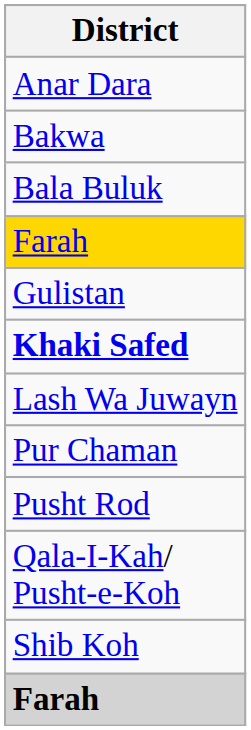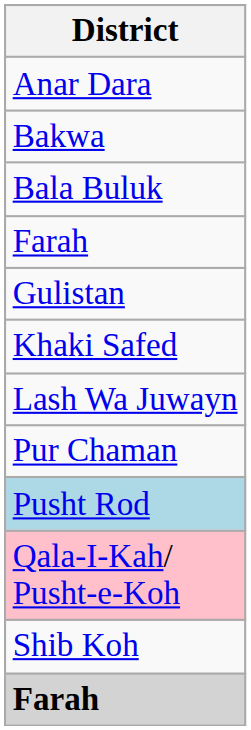(50, 240) gold background -> (50, 240) no background
(101, 345) bold -> (95, 345) normal
(81, 503) no background -> (81, 503) lightblue background
(96, 574) no background -> (96, 574) pink background
